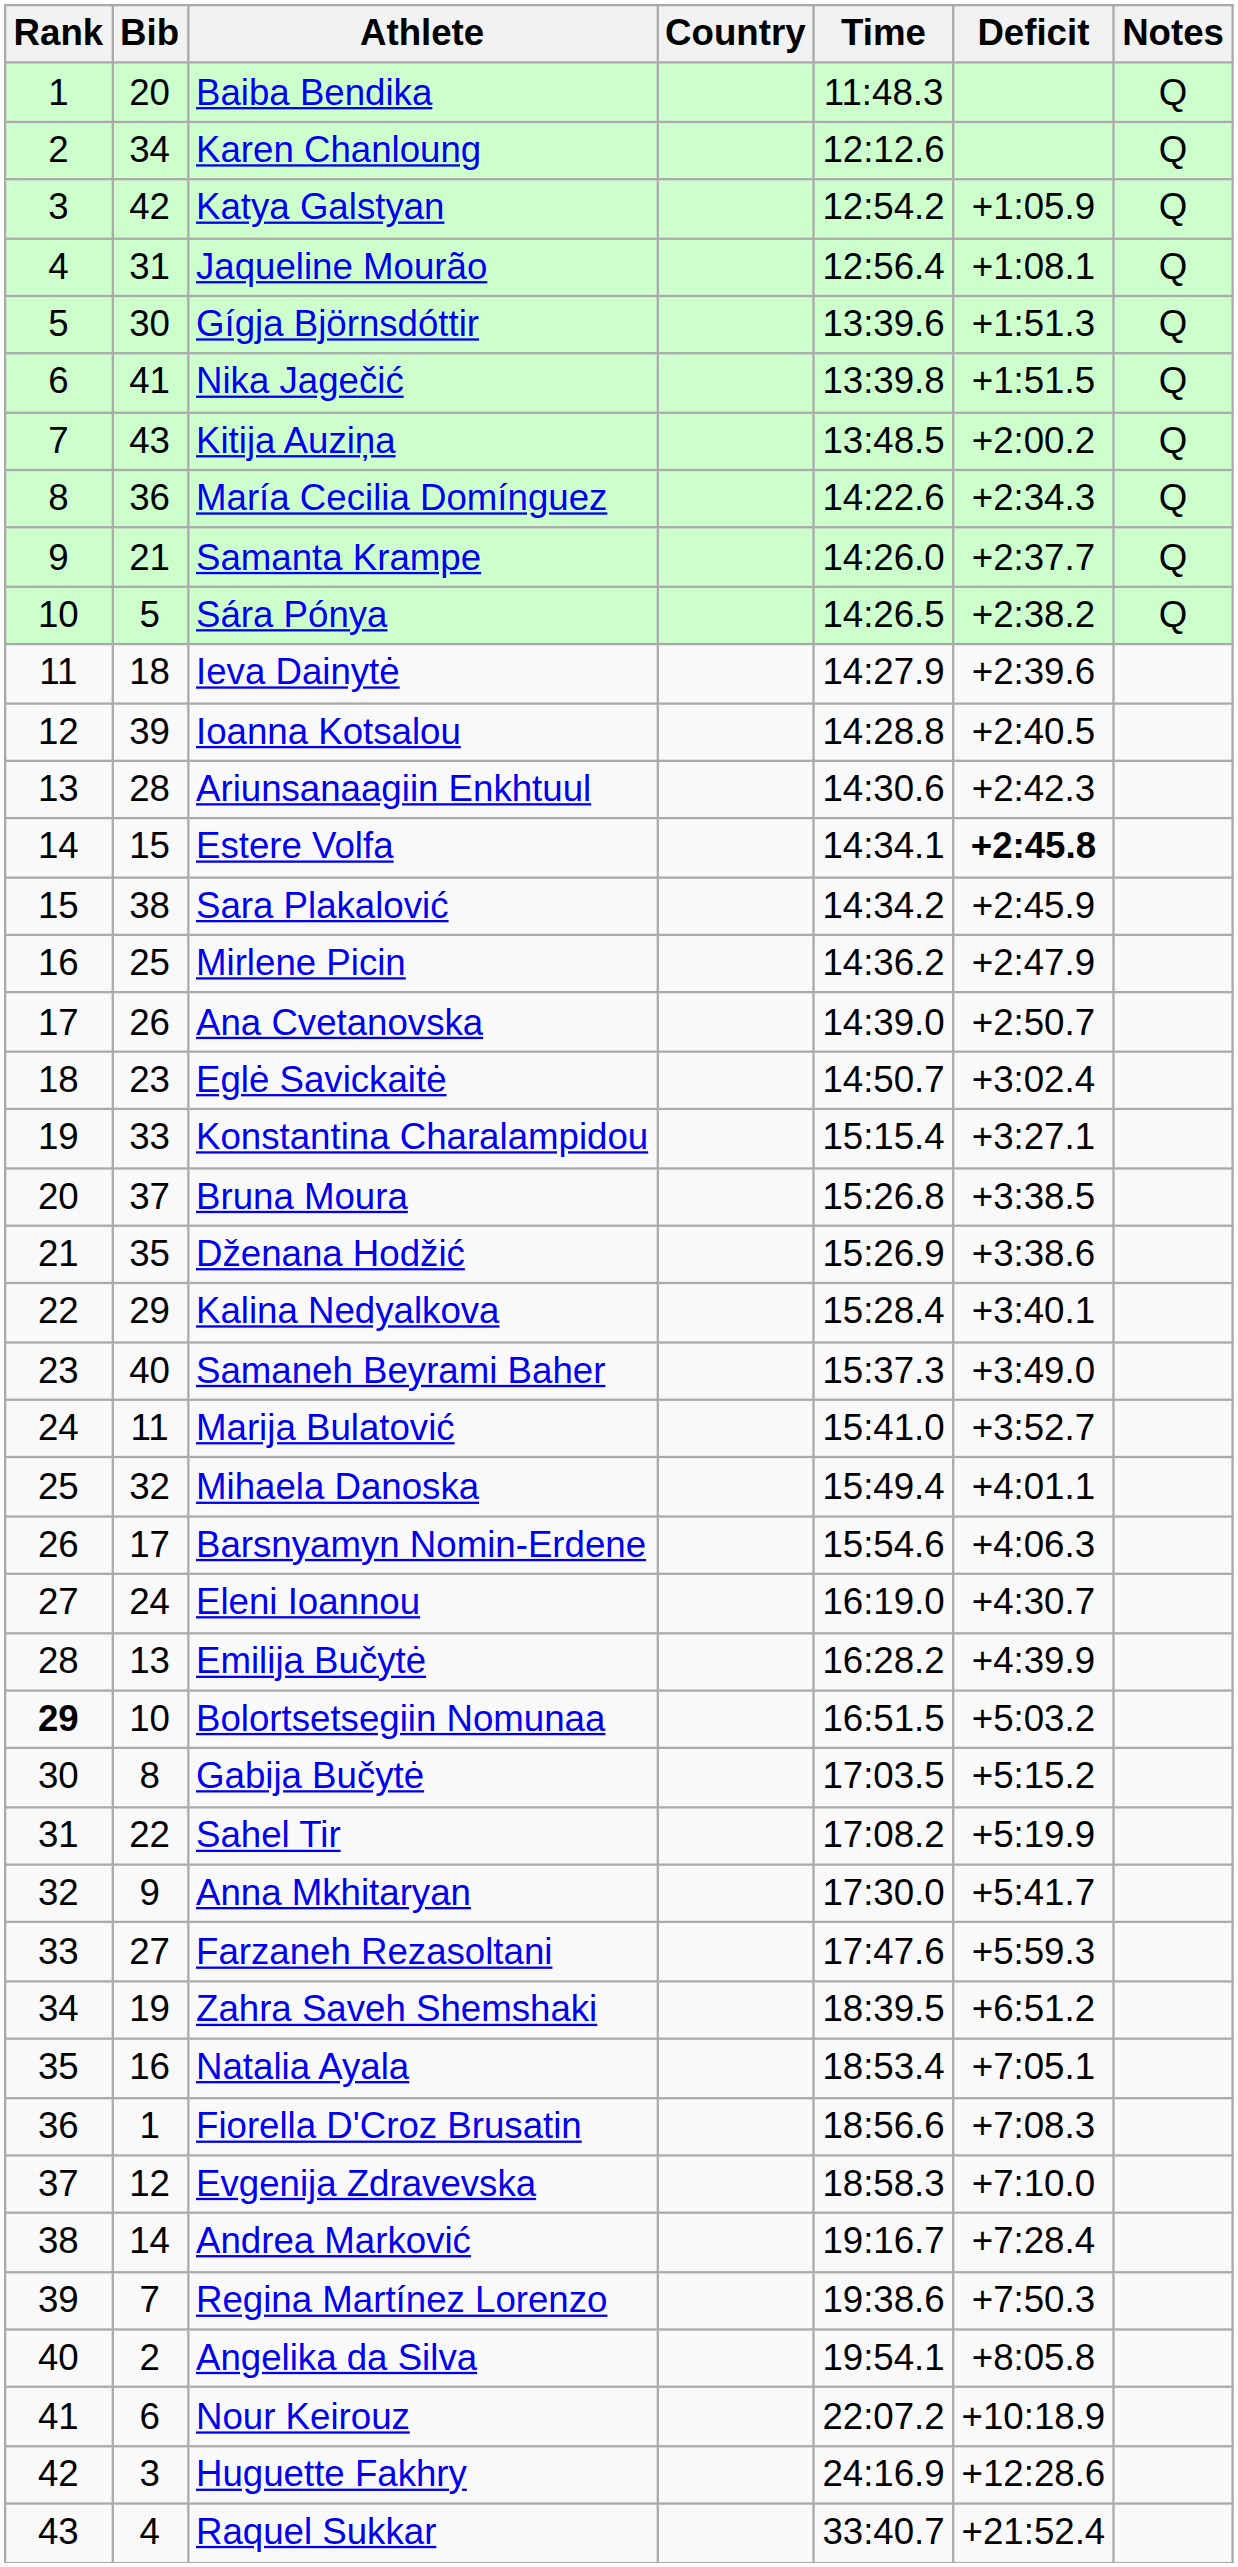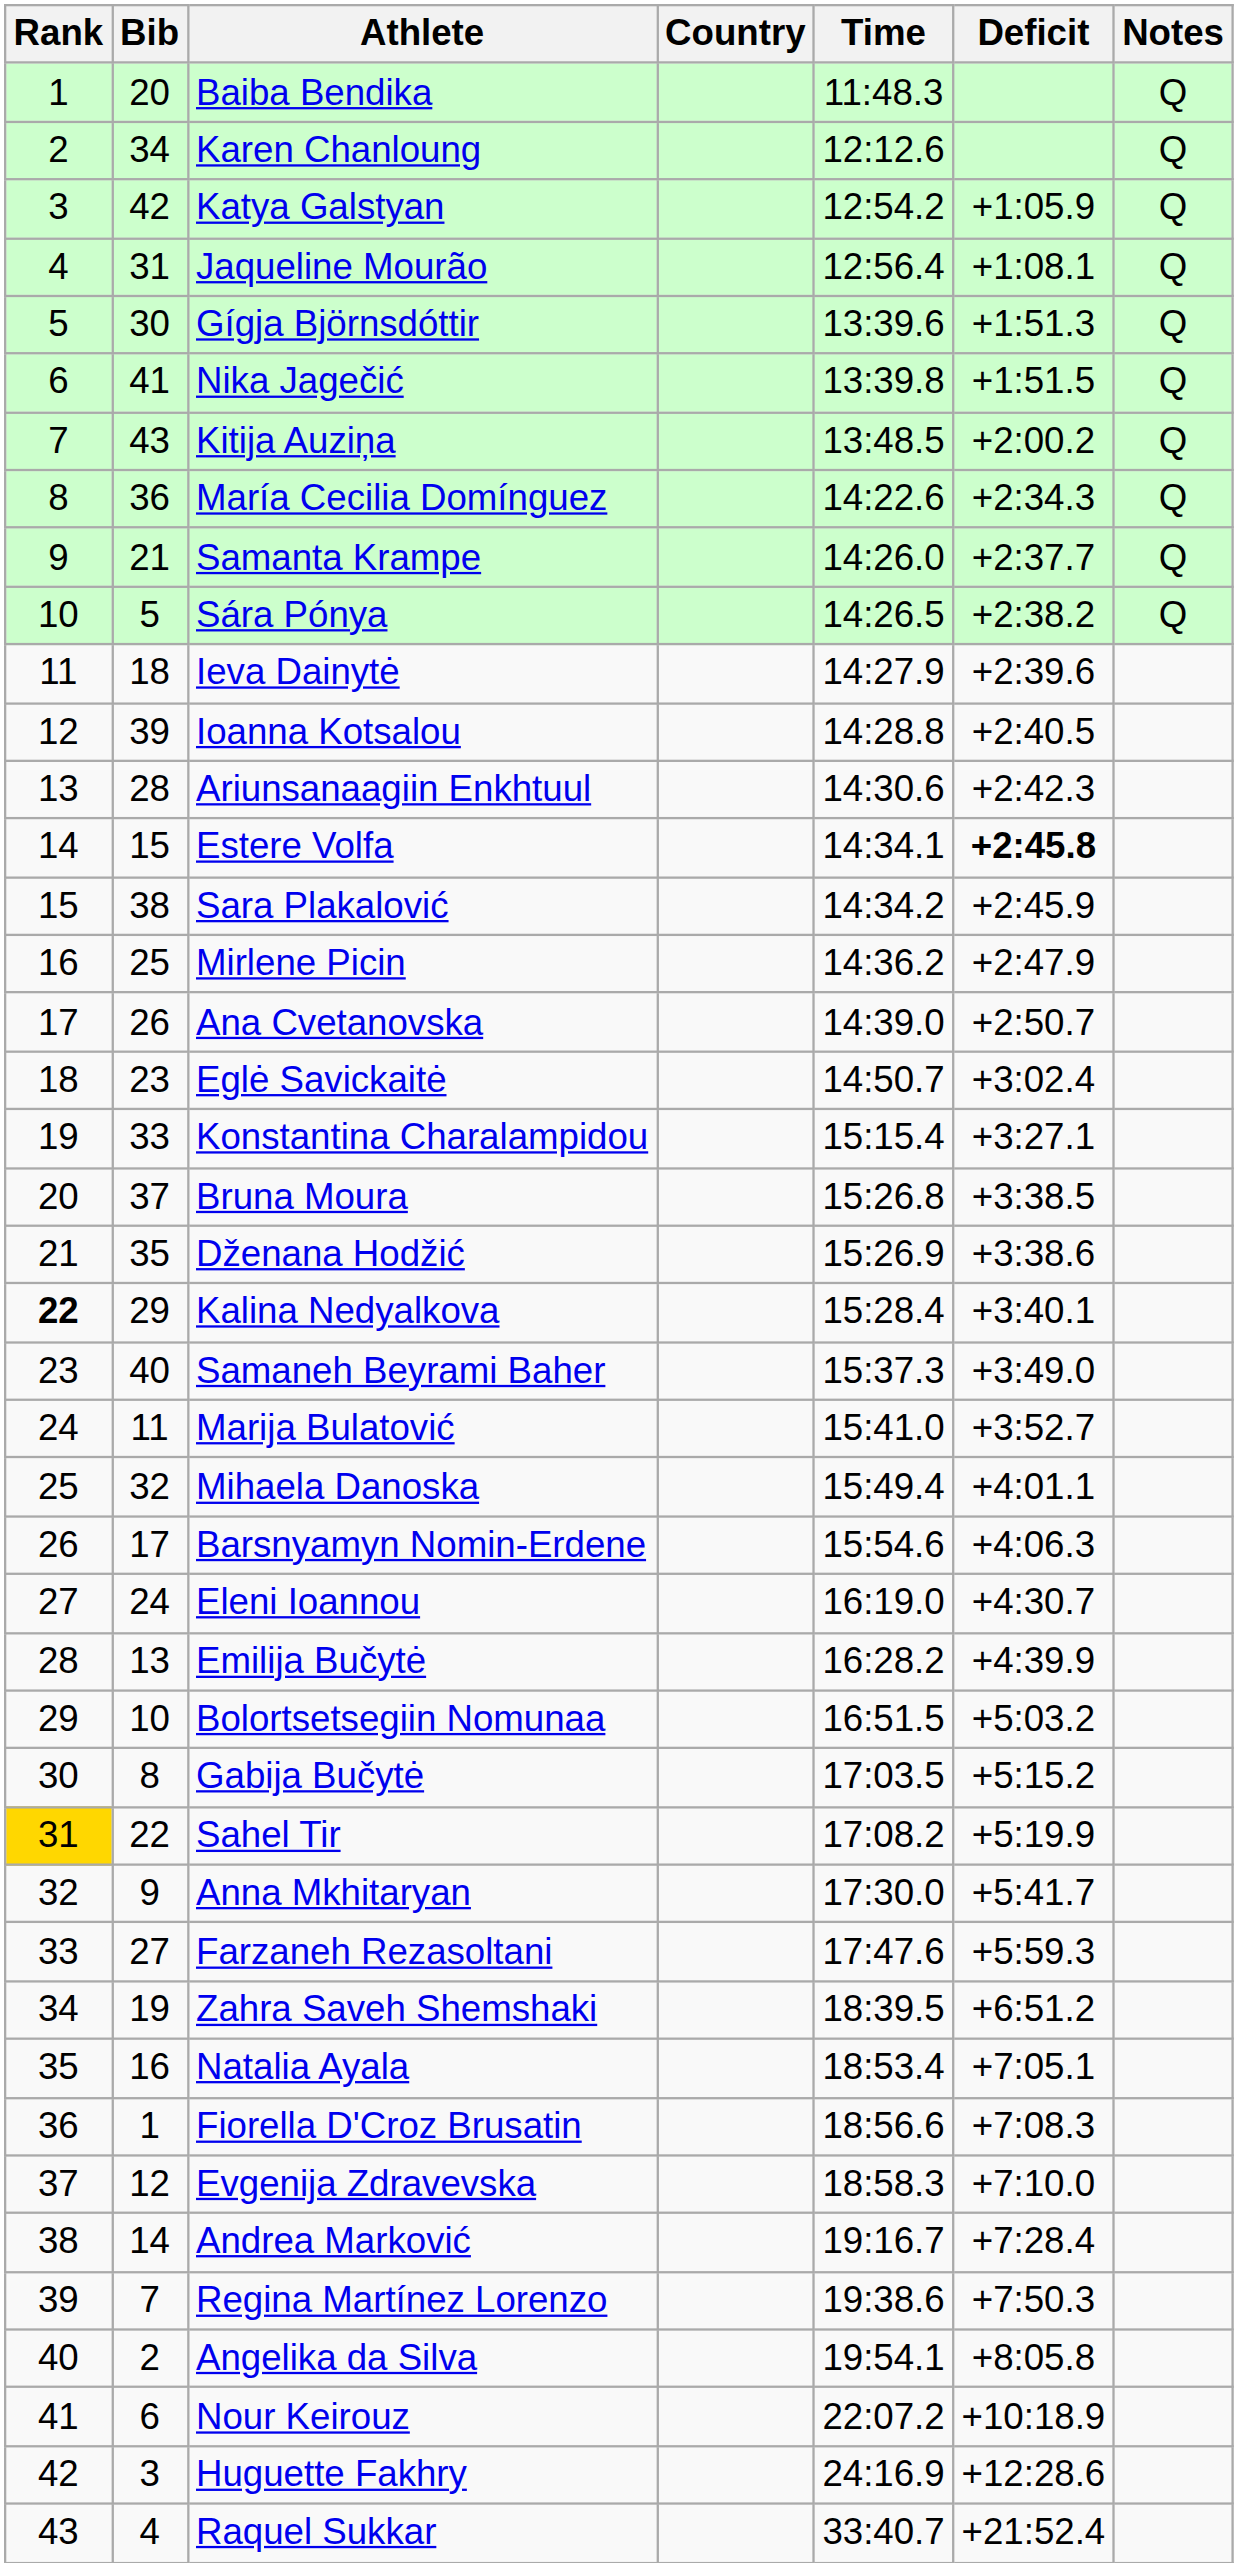(58, 1311) normal -> (58, 1311) bold
(58, 1718) bold -> (58, 1718) normal
(58, 1834) no background -> (58, 1834) gold background
